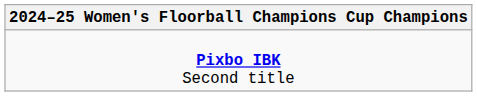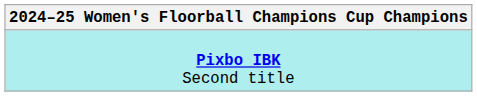(238, 70) no background -> (238, 70) paleturquoise background
